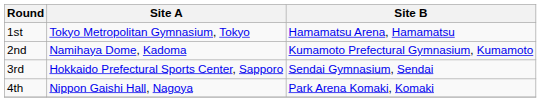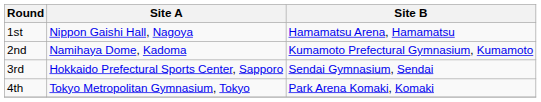(150, 32) Tokyo Metropolitan Gymnasium, Tokyo -> (121, 32) Nippon Gaishi Hall, Nagoya
(121, 87) Nippon Gaishi Hall, Nagoya -> (150, 87) Tokyo Metropolitan Gymnasium, Tokyo
